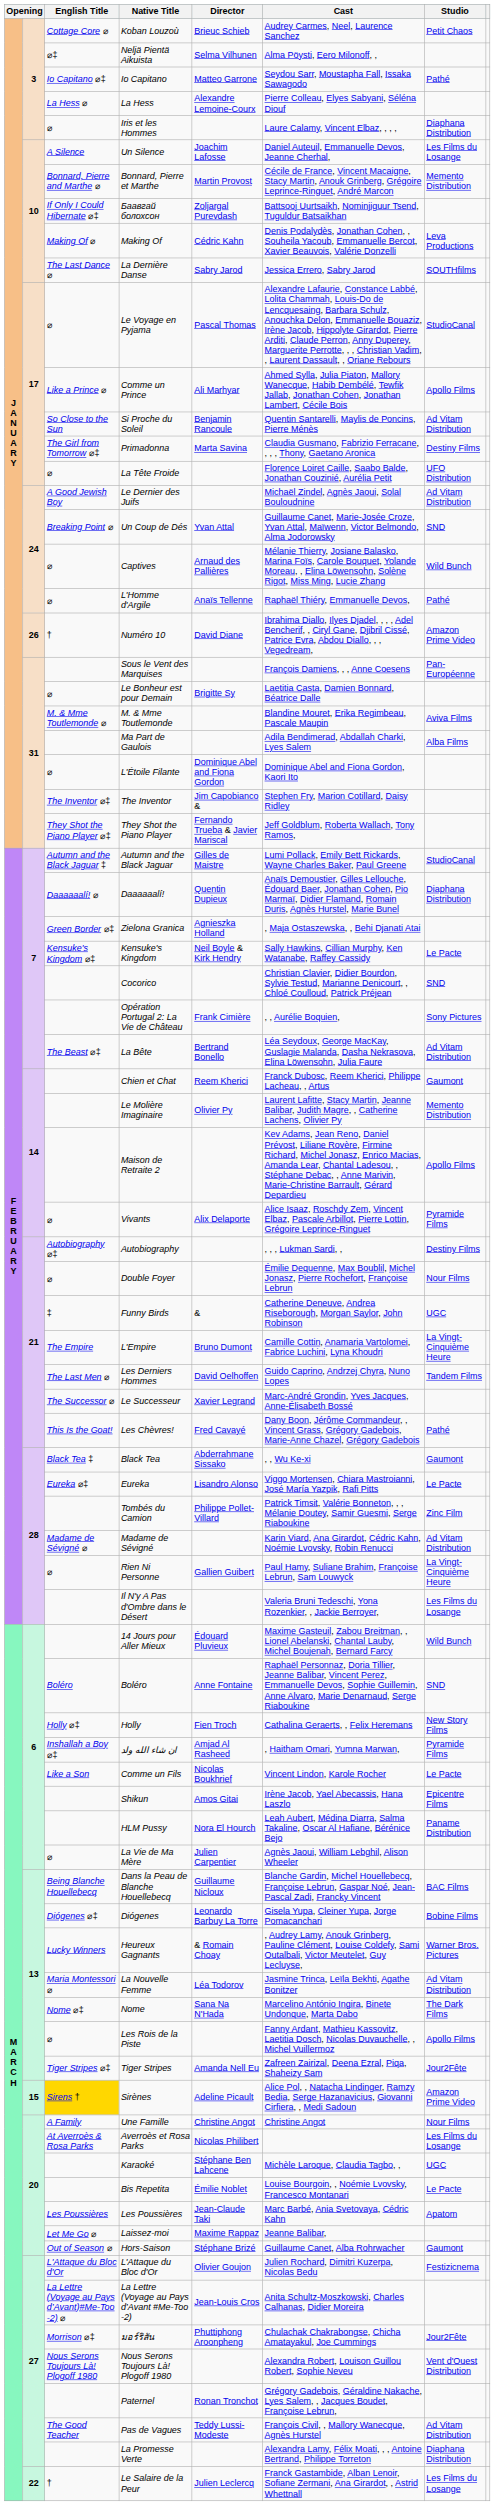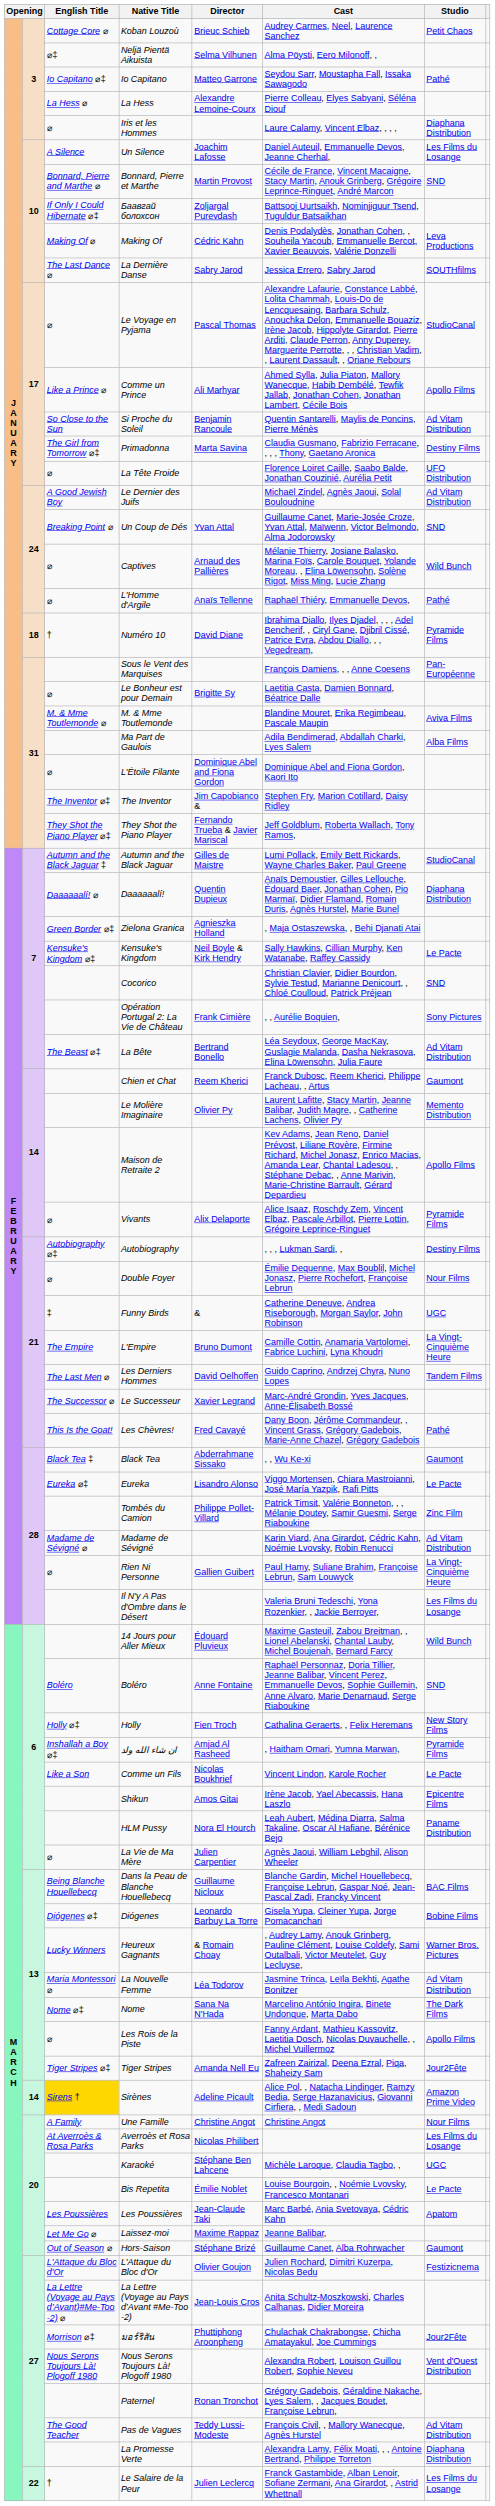(449, 181) Memento Distribution -> (436, 181) SND
(34, 635) 26 -> (34, 635) 18
(451, 635) Amazon Prime Video -> (445, 635) Pyramide Films
(34, 2097) 15 -> (34, 2097) 14
